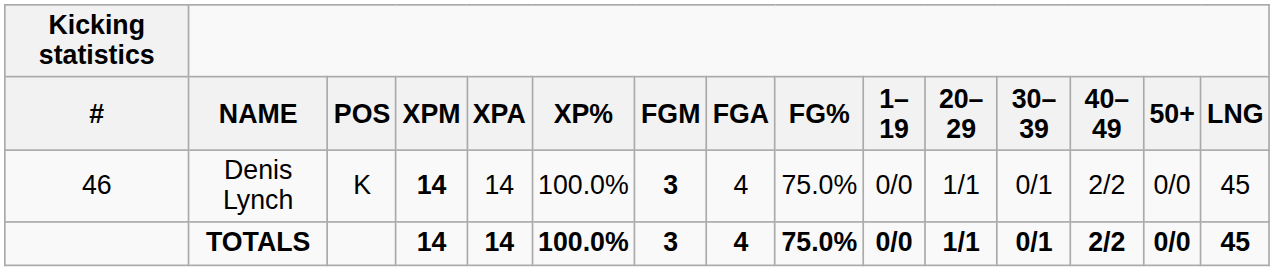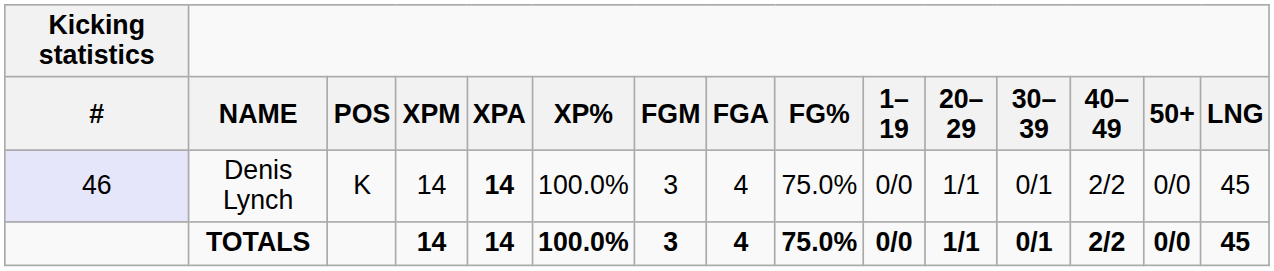(97, 185) no background -> (97, 185) lavender background
(432, 185) bold -> (432, 185) normal
(499, 185) normal -> (499, 185) bold
(671, 185) bold -> (671, 185) normal
